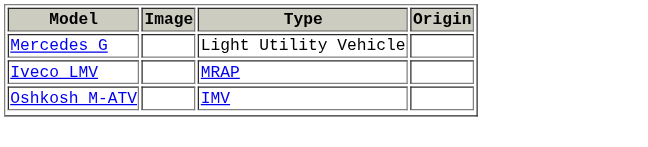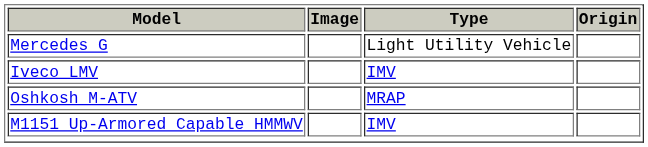(220, 72) MRAP -> (381, 72) IMV
(215, 98) IMV -> (386, 98) MRAP
+ row: (157, 125)
